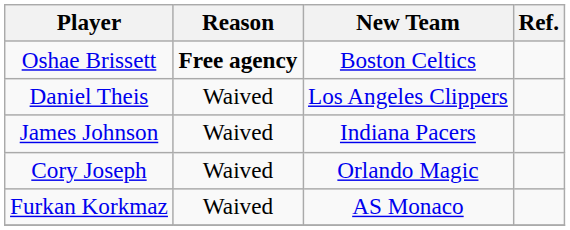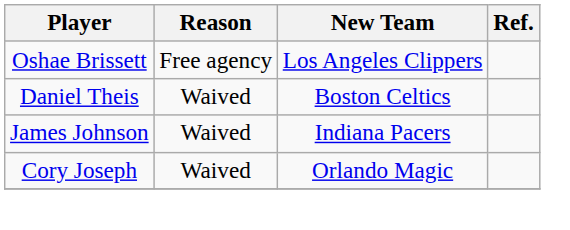(238, 59) bold -> (216, 59) normal
(408, 59) Boston Celtics -> (383, 59) Los Angeles Clippers
(408, 96) Los Angeles Clippers -> (383, 96) Boston Celtics
- row: (89, 206)
